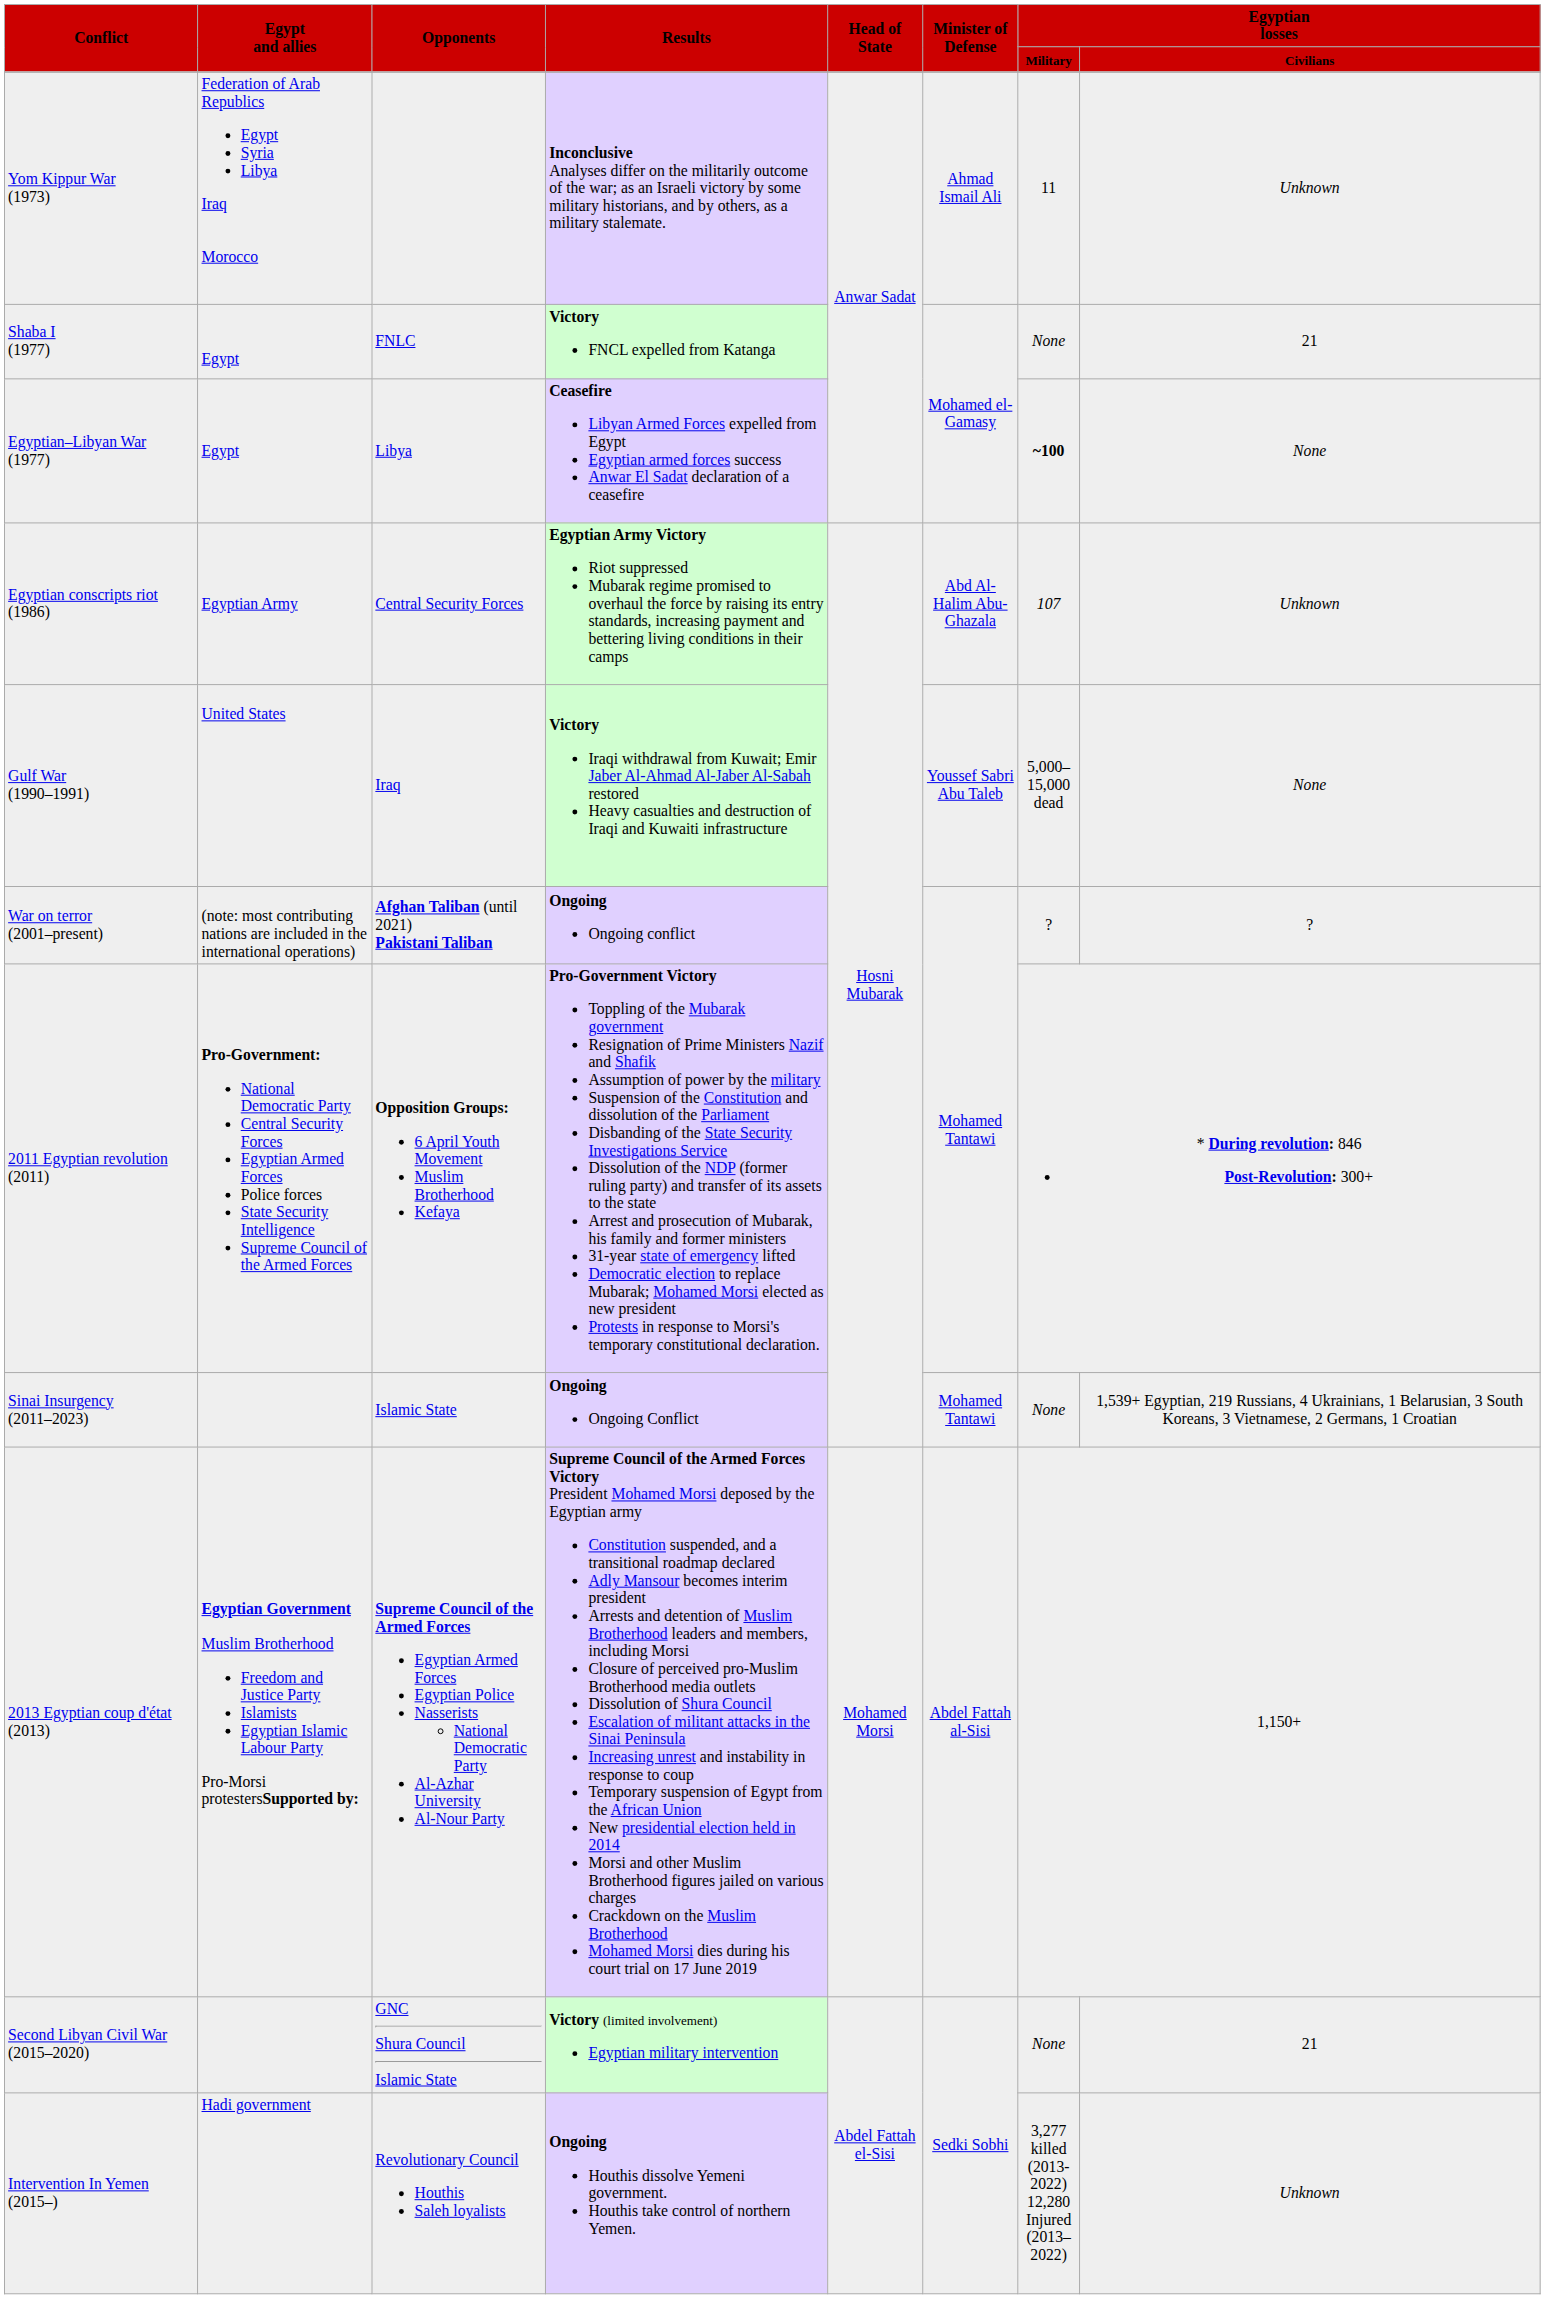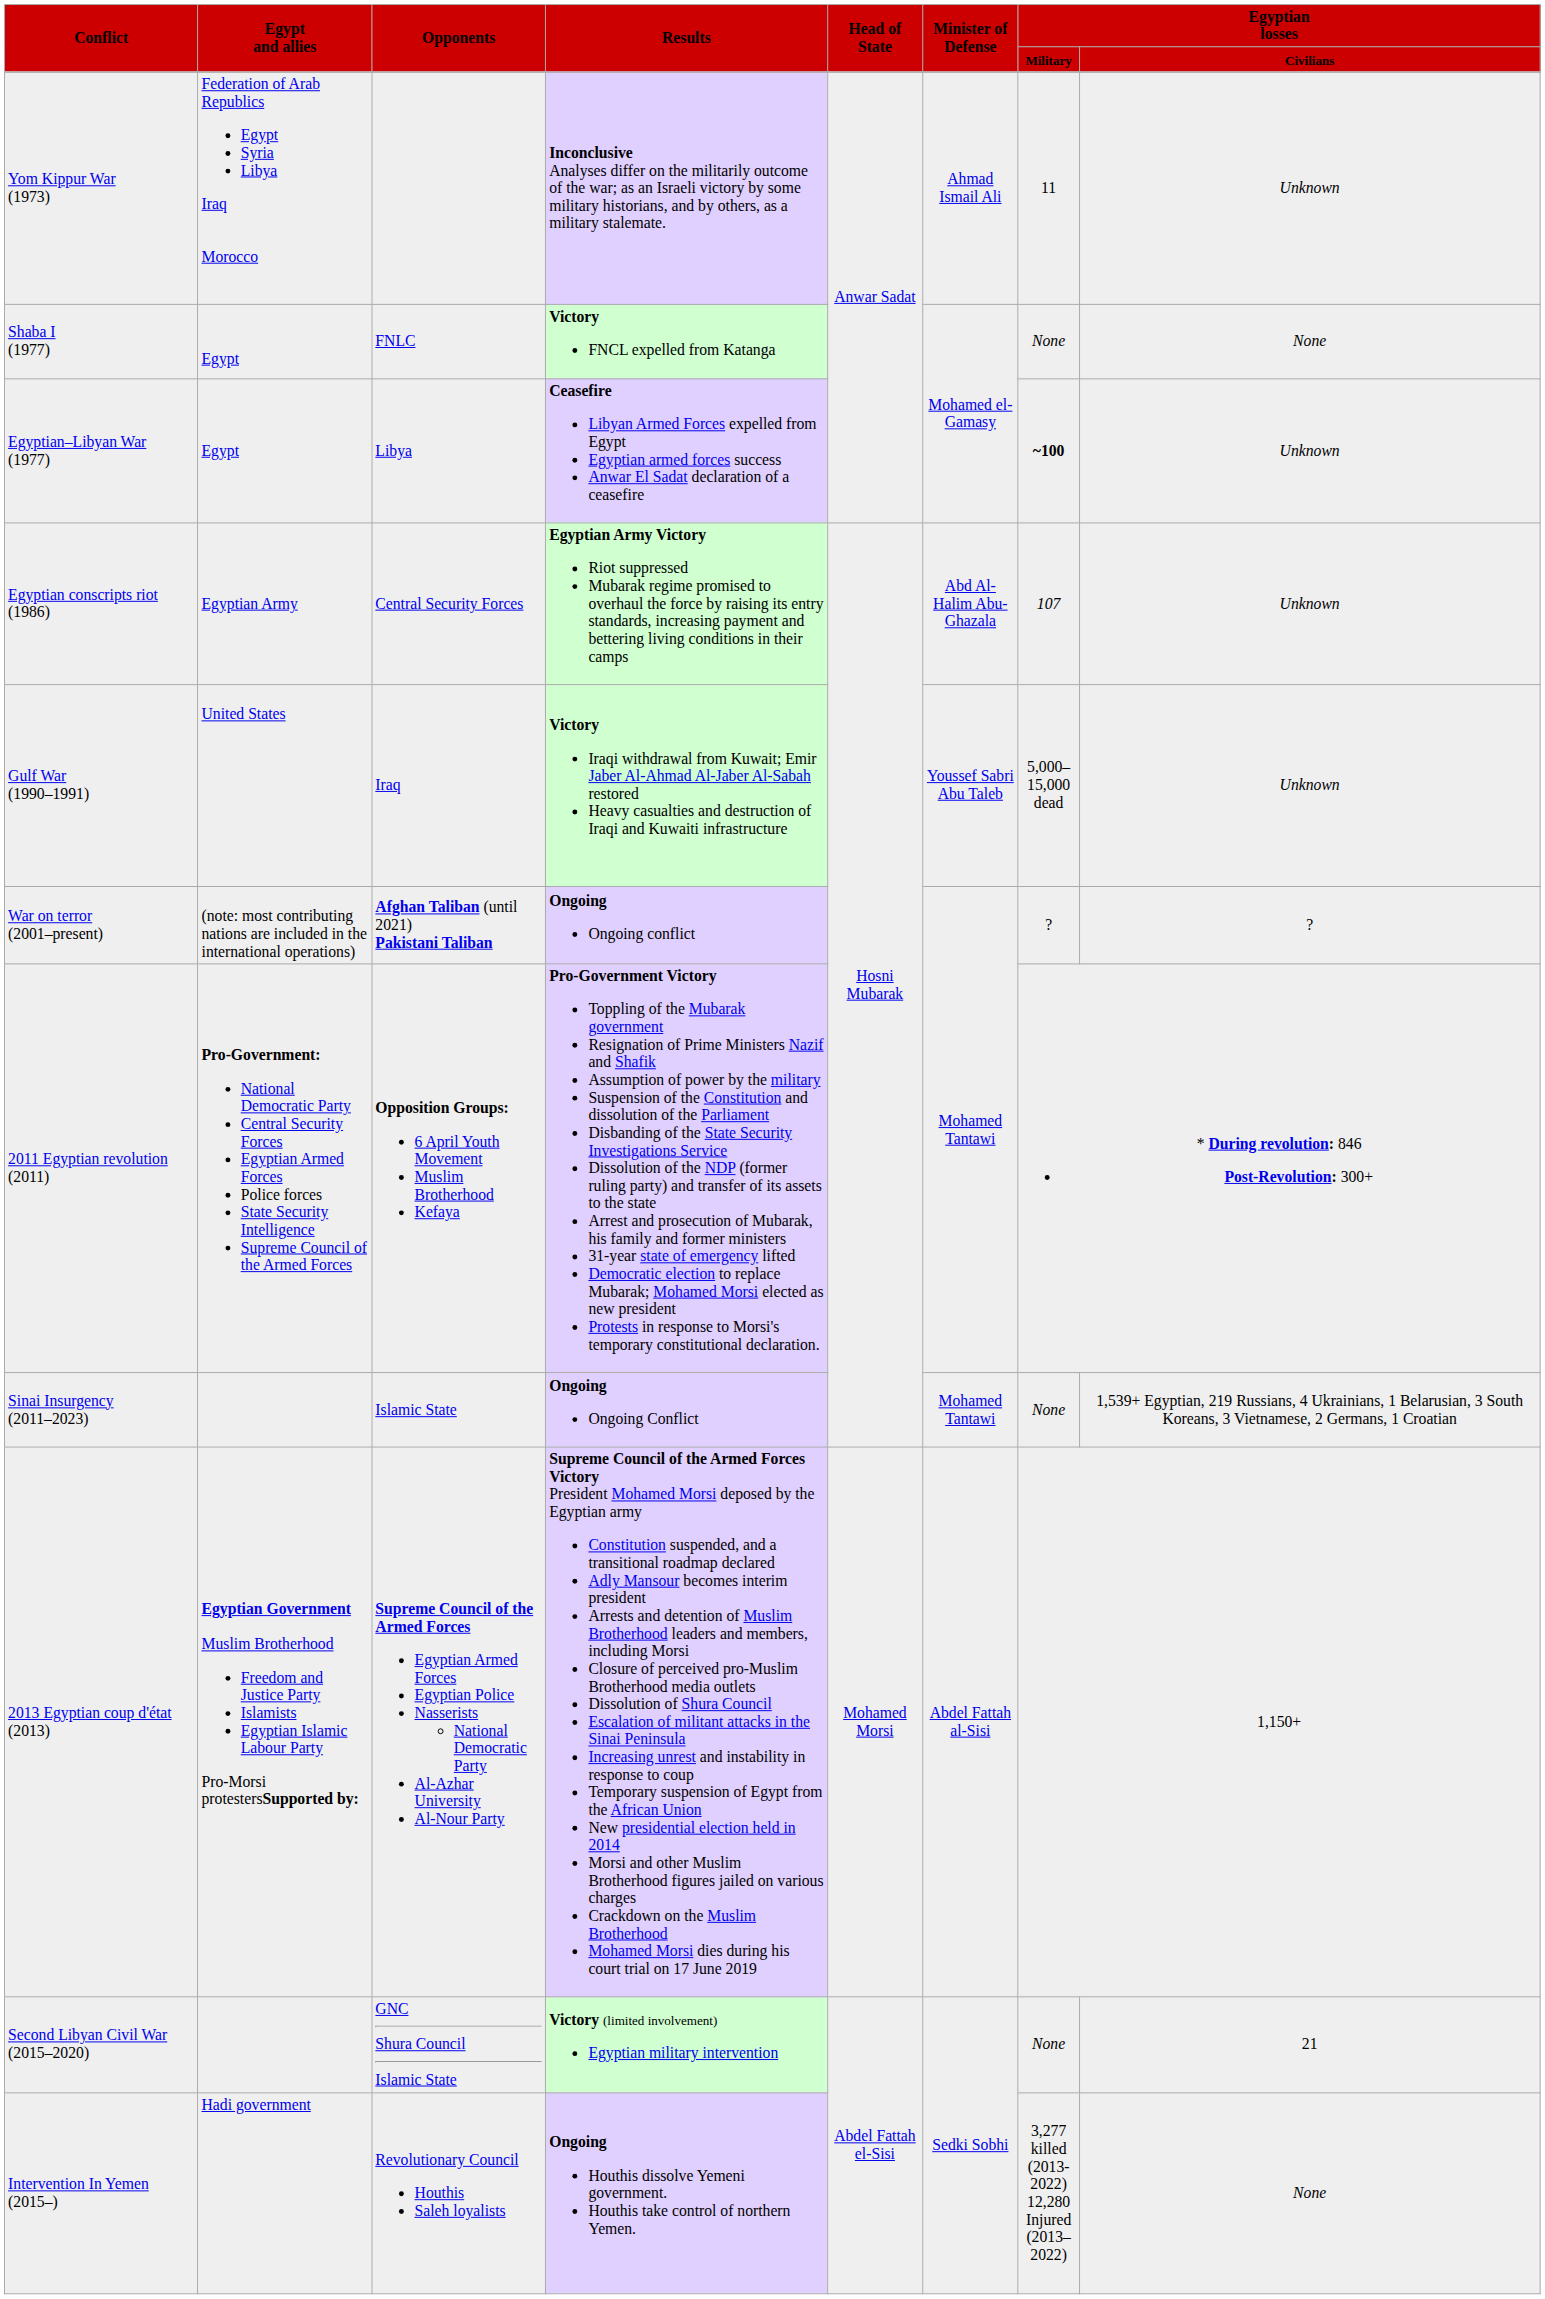(1310, 341) 21 -> (1310, 341) None
(1310, 450) None -> (1310, 450) Unknown
(1310, 785) None -> (1310, 785) Unknown
(1310, 2193) Unknown -> (1310, 2193) None
